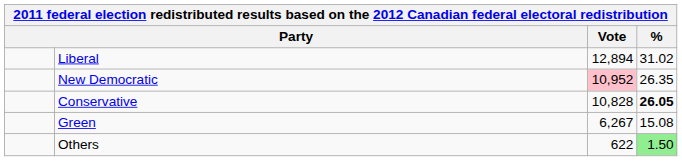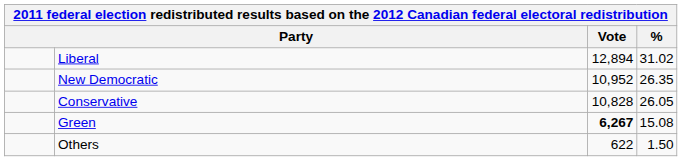(613, 79) pink background -> (613, 79) no background
(657, 101) bold -> (657, 101) normal
(616, 123) normal -> (616, 123) bold
(660, 144) lightgreen background -> (660, 144) no background
